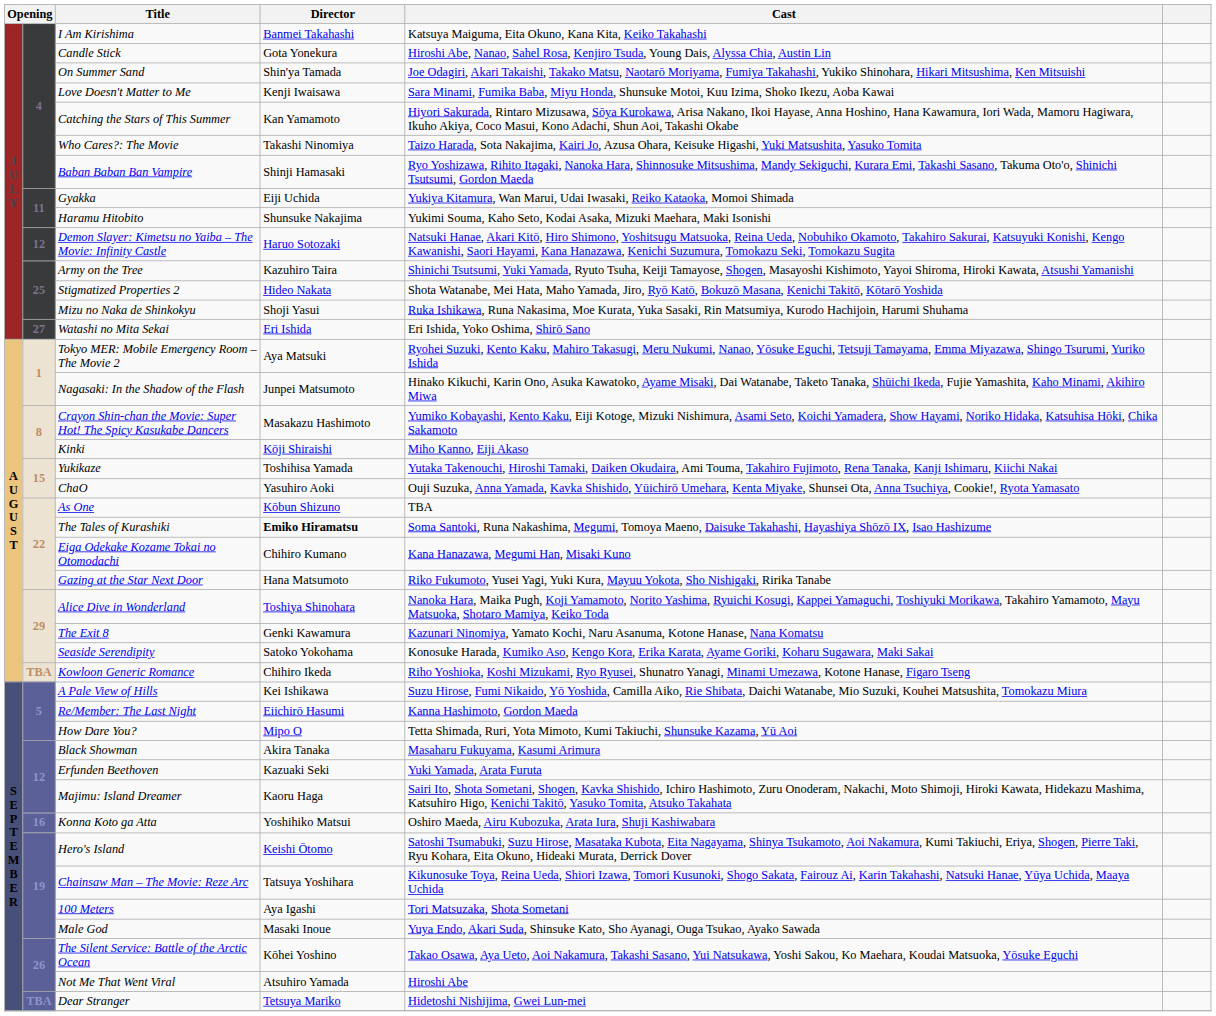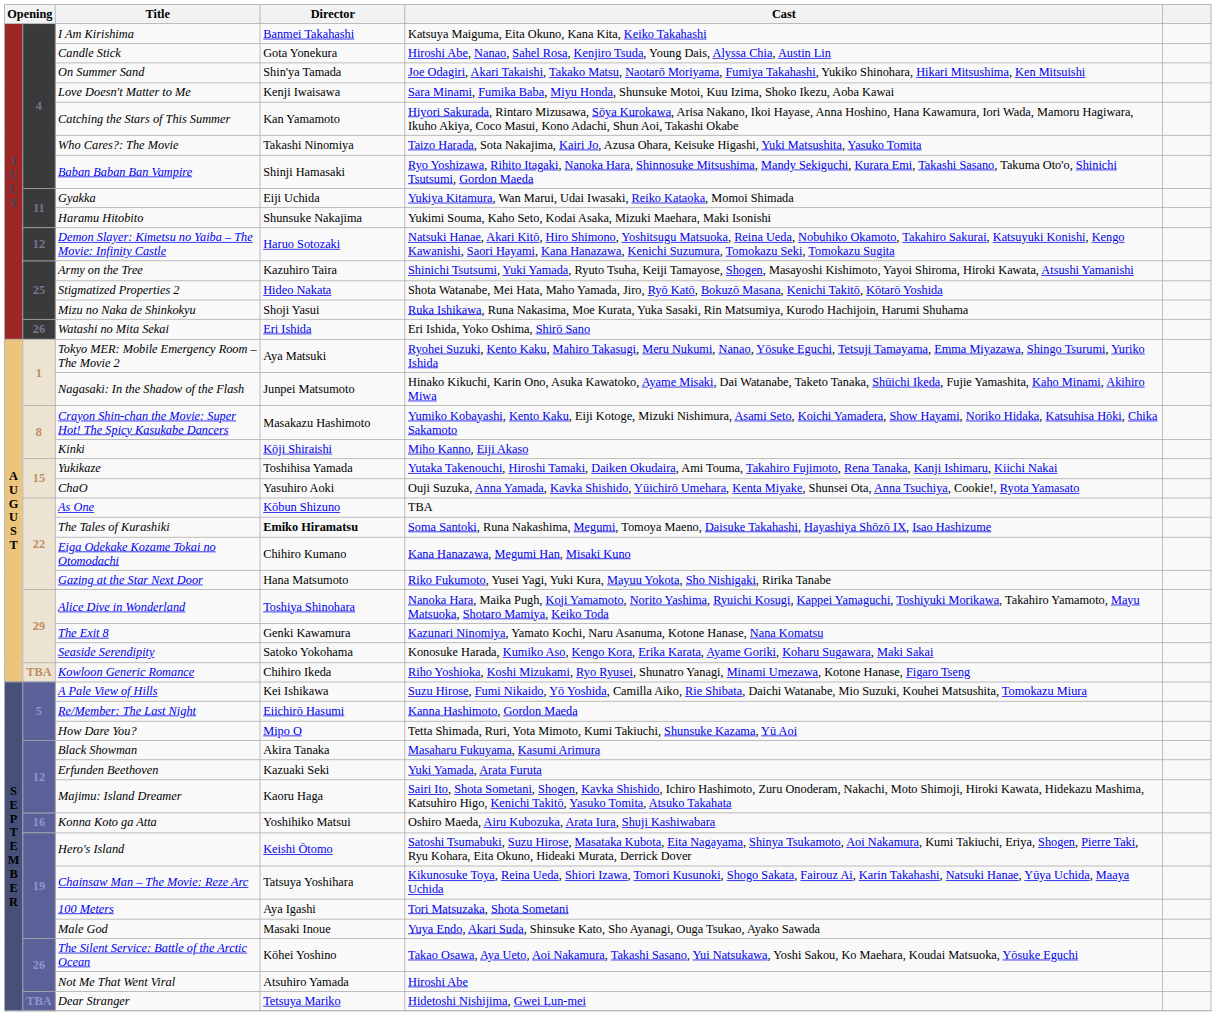(39, 329) 27 -> (39, 329) 26
